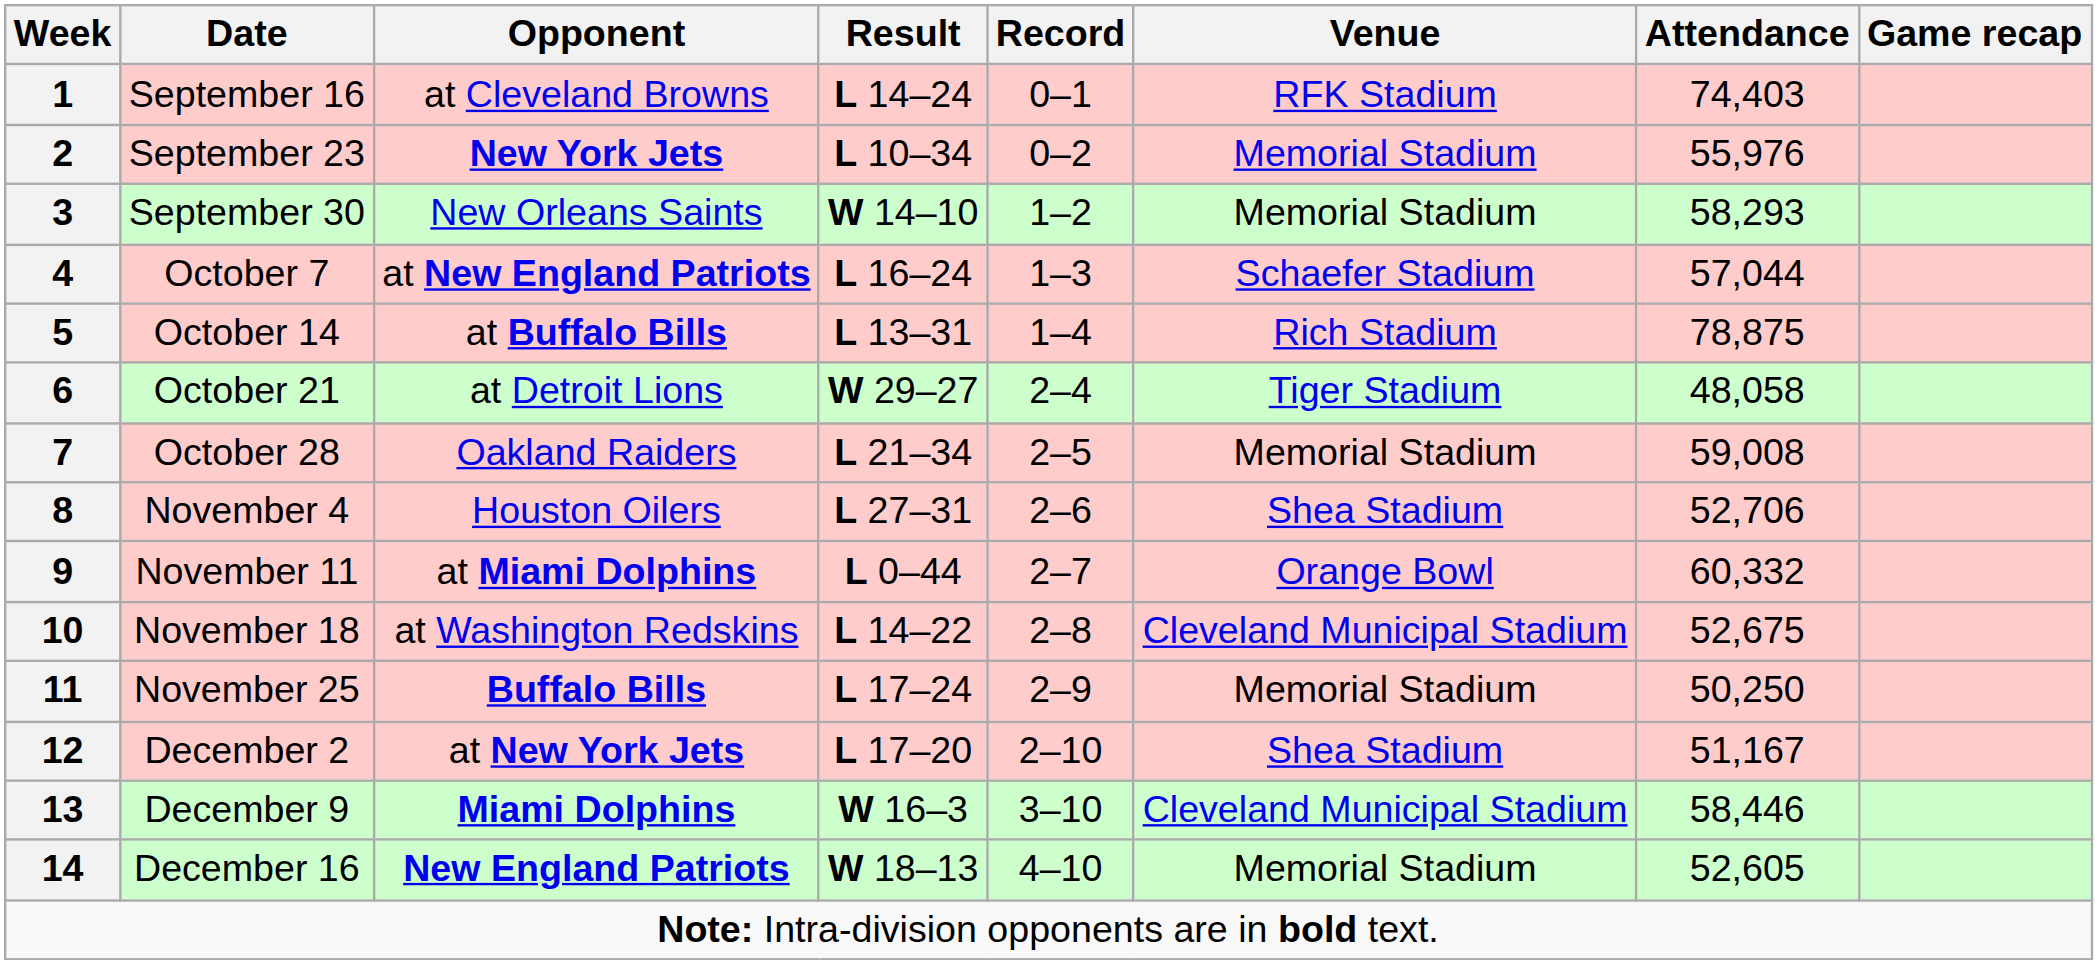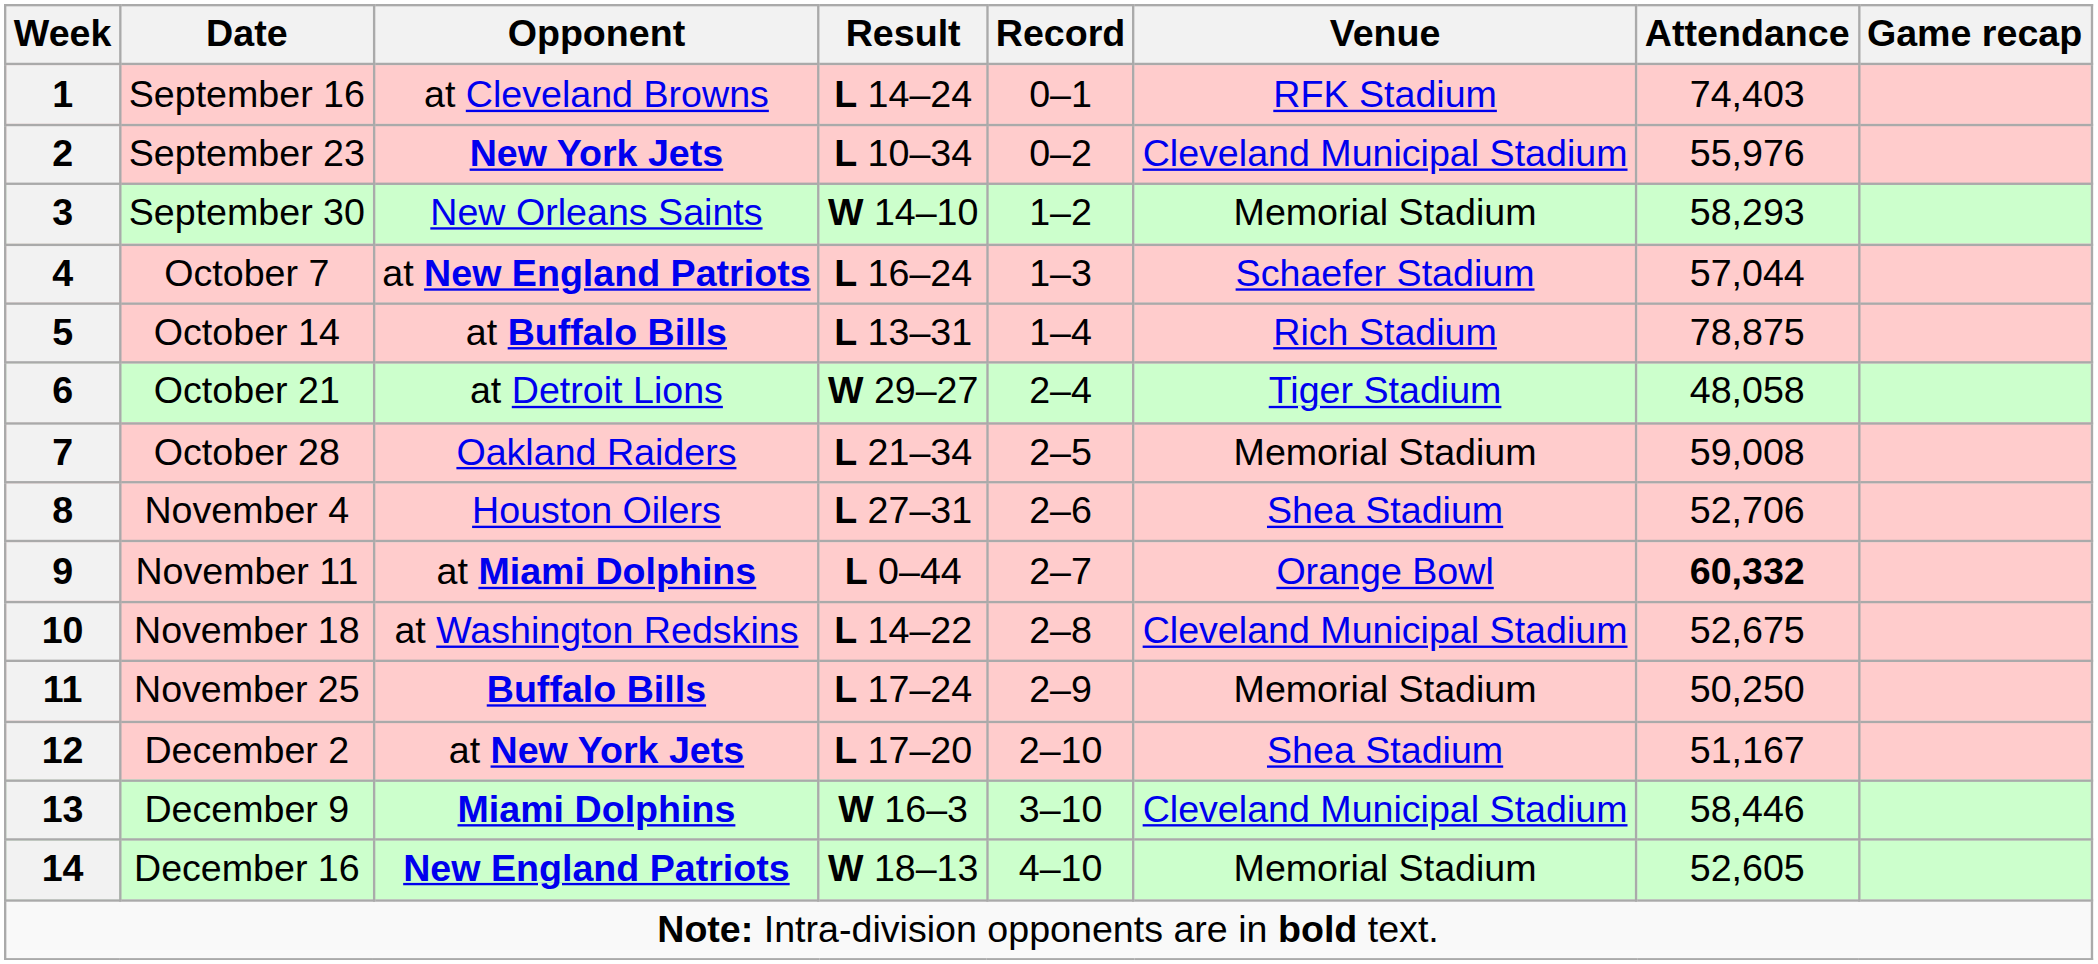(1385, 153) Memorial Stadium -> (1385, 153) Cleveland Municipal Stadium
(1747, 570) normal -> (1747, 570) bold
